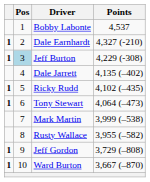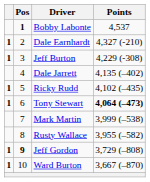(22, 27) normal -> (22, 27) bold
(22, 58) lightblue background -> (22, 58) no background
(119, 104) normal -> (119, 104) bold
(22, 149) normal -> (22, 149) bold
